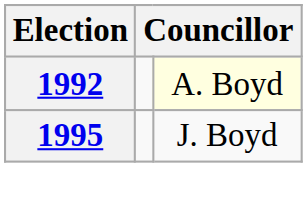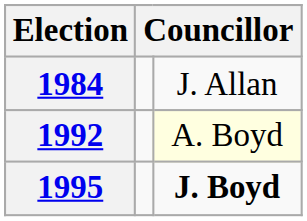+ row: (70, 82)
(227, 135) normal -> (227, 187) bold
